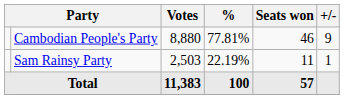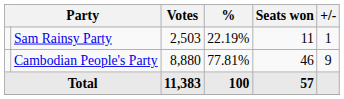rows swapped: (86, 38) <-> (63, 61)
